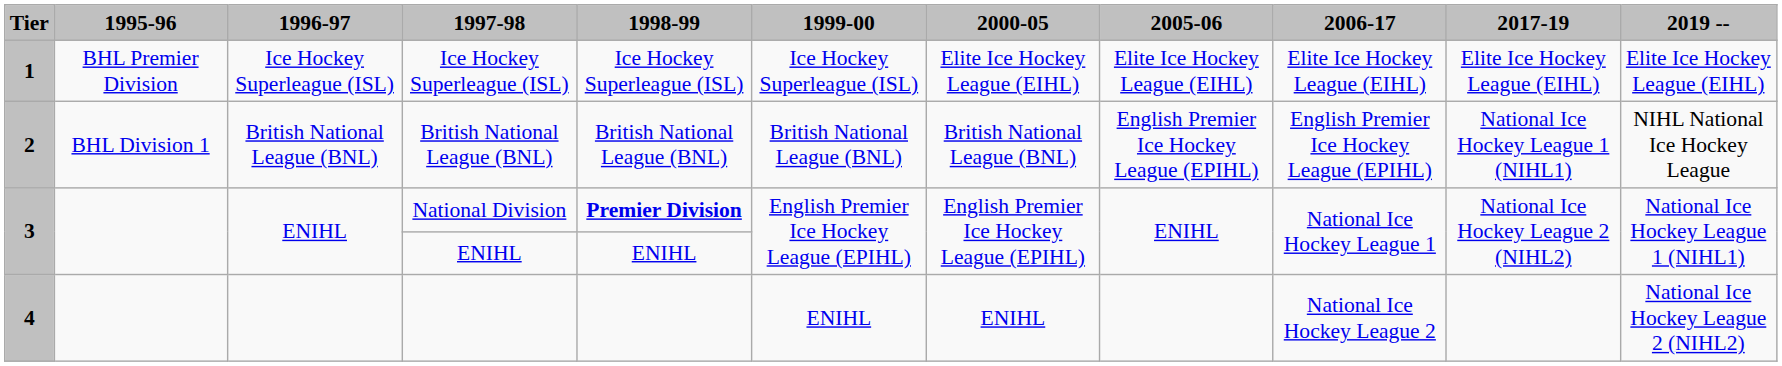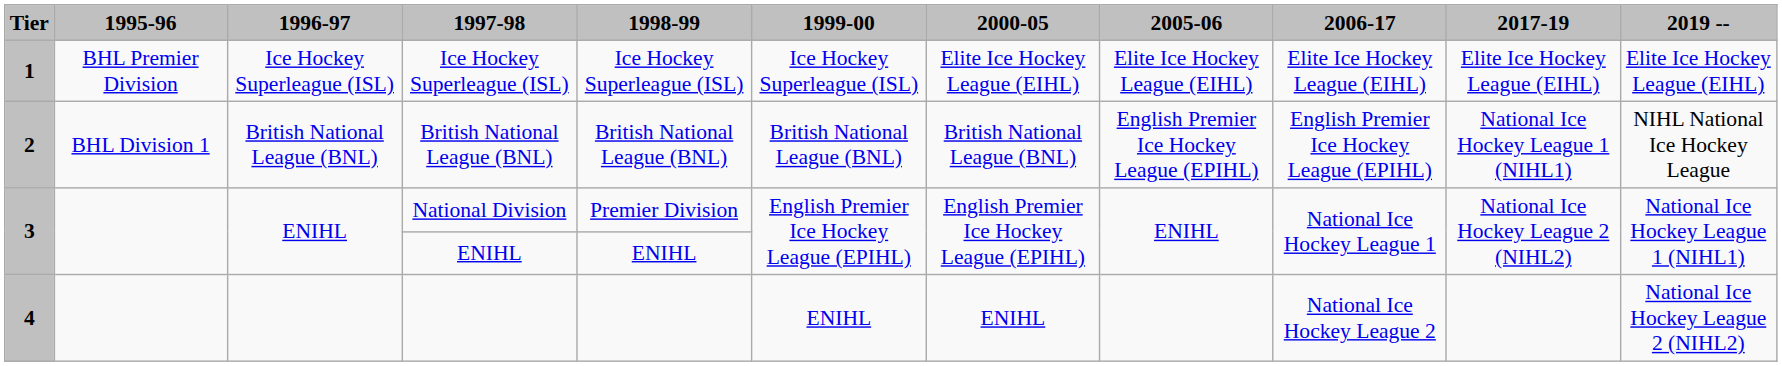(664, 209) bold -> (664, 209) normal
